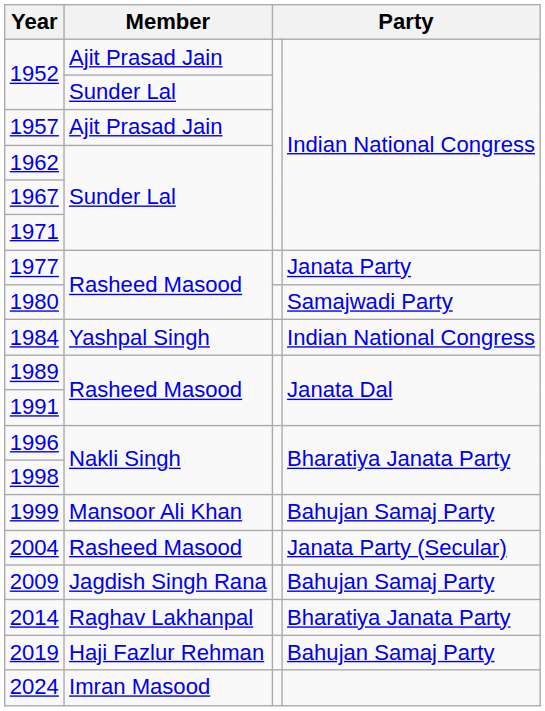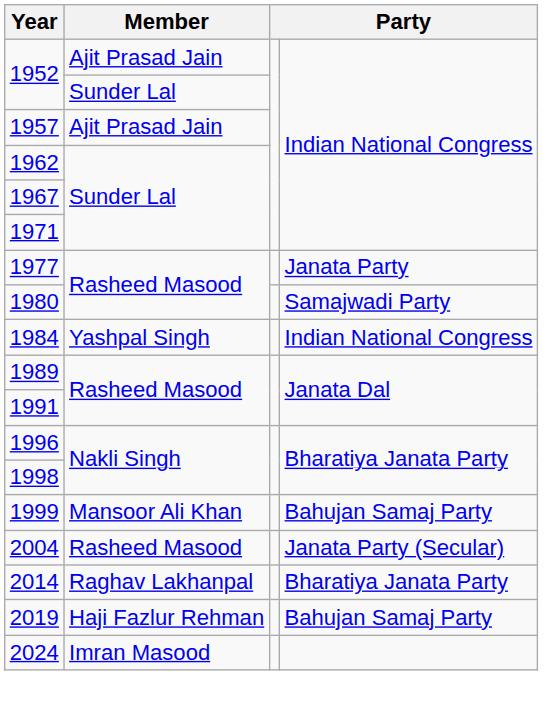- row: (34, 582)
